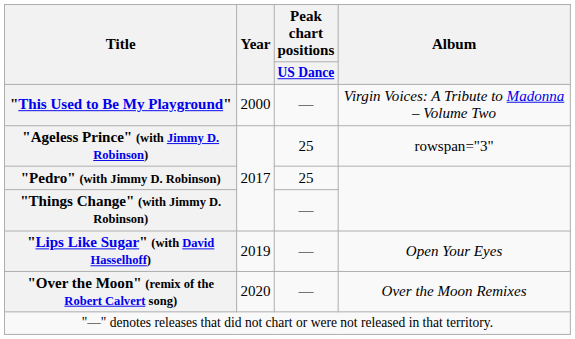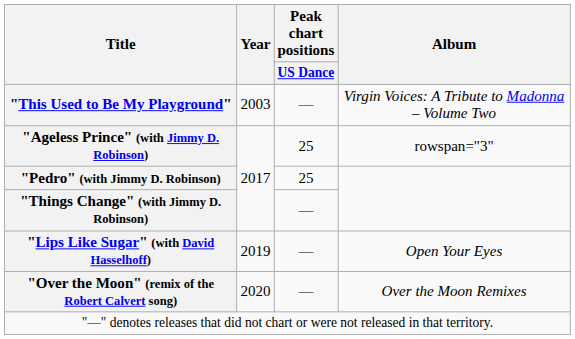(256, 104) 2000 -> (256, 104) 2003
